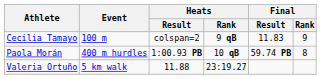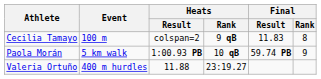(305, 39) 9 -> (305, 39) 8
(114, 53) 400 m hurdles -> (104, 53) 5 km walk
(305, 53) 8 -> (305, 53) 9
(104, 67) 5 km walk -> (114, 67) 400 m hurdles
